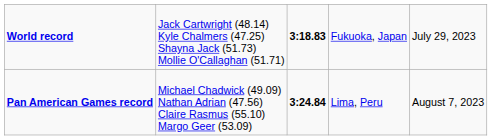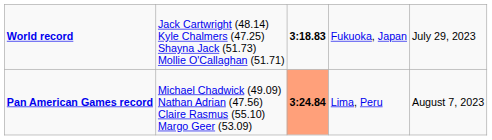(308, 102) no background -> (308, 102) lightsalmon background
